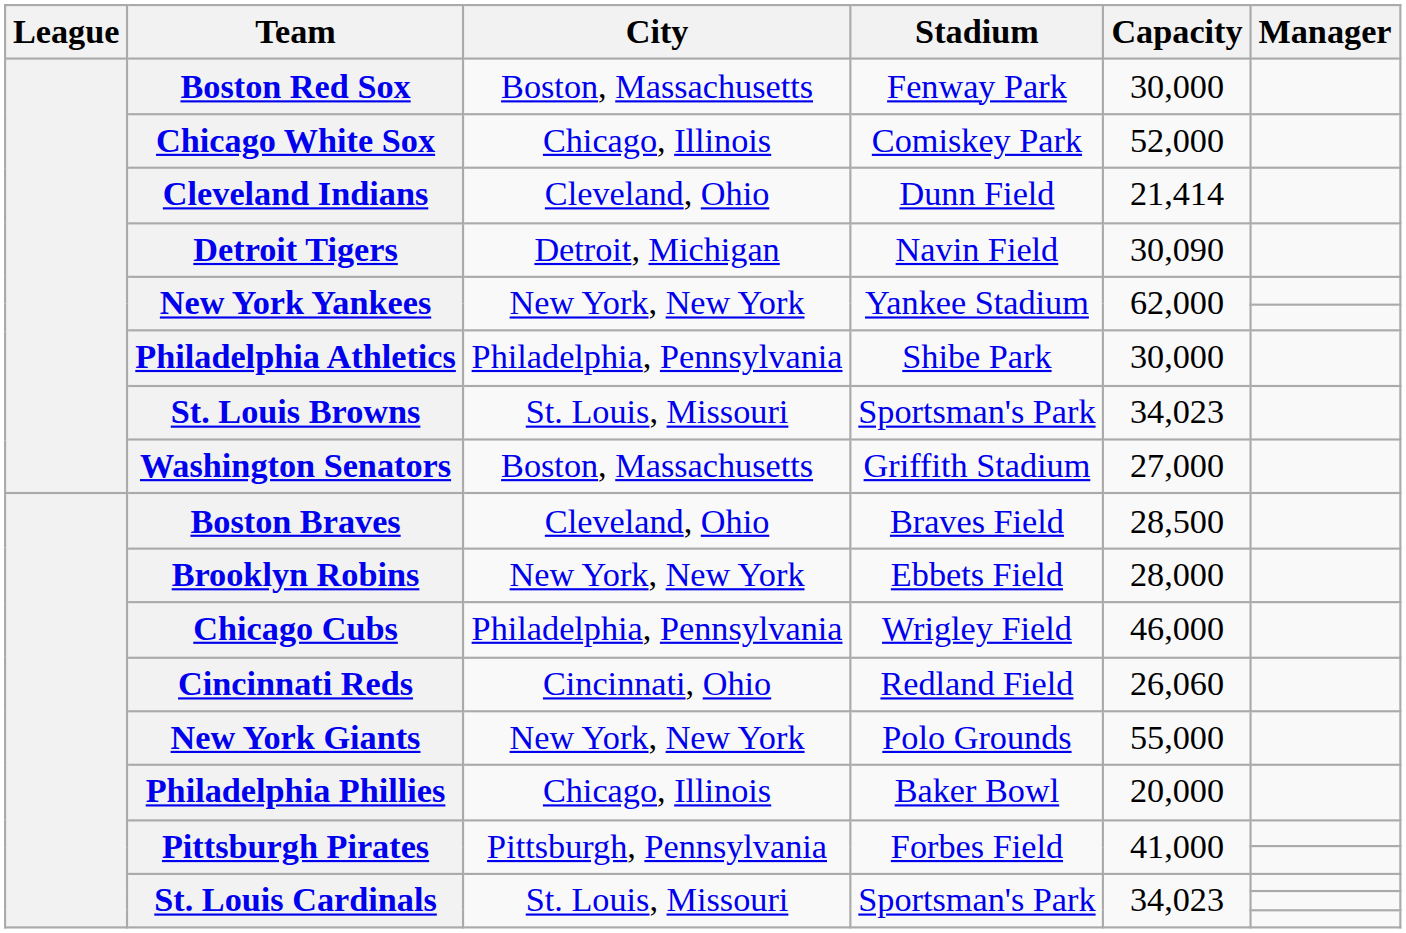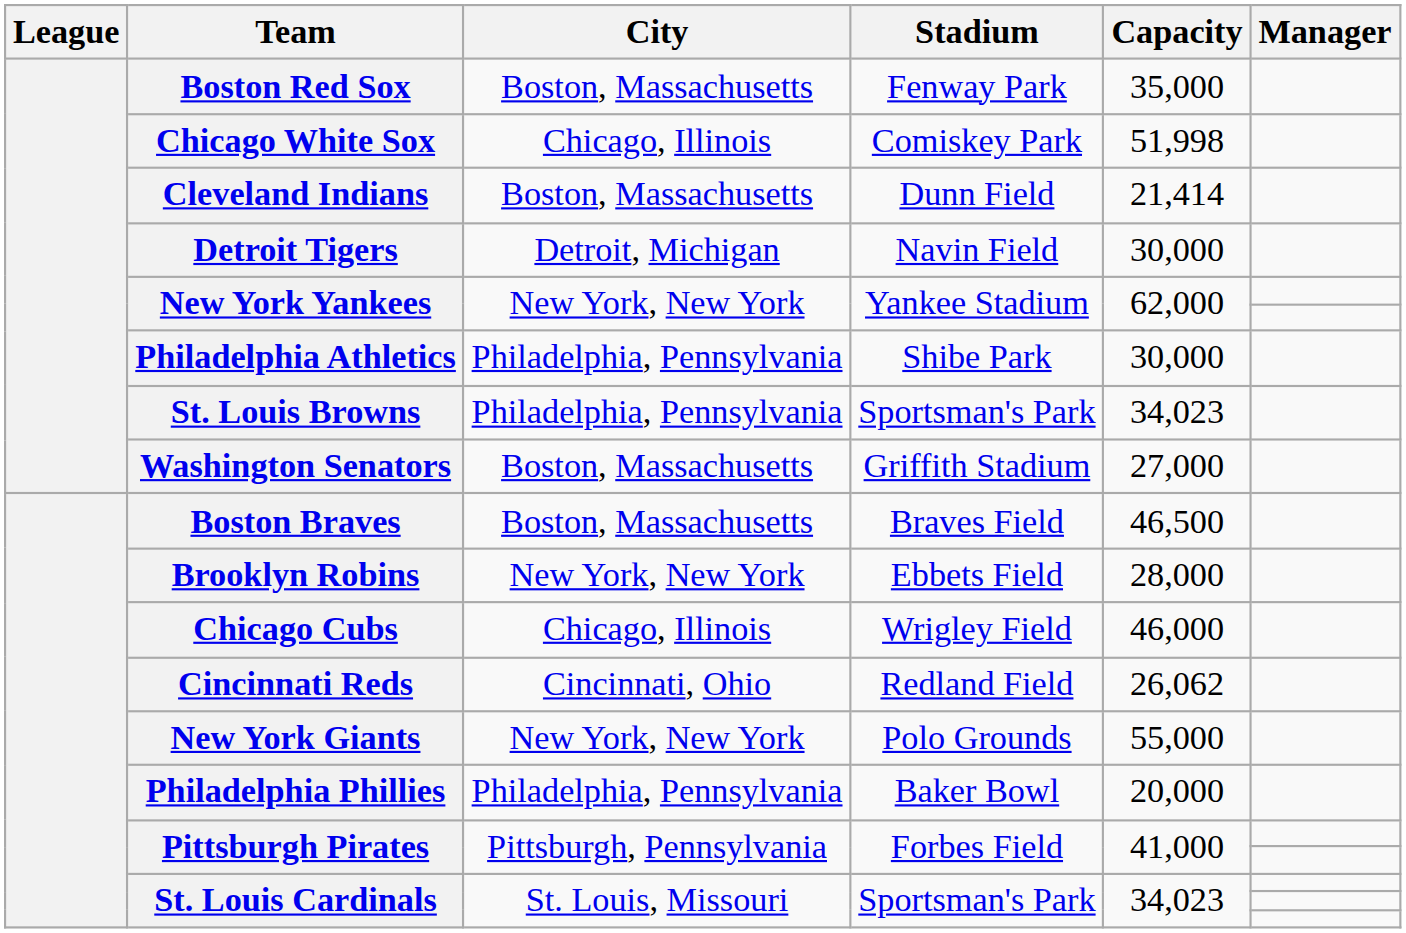(1177, 85) 30,000 -> (1177, 85) 35,000
(1177, 140) 52,000 -> (1177, 140) 51,998
(657, 194) Cleveland, Ohio -> (657, 194) Boston, Massachusetts
(1177, 248) 30,090 -> (1177, 248) 30,000
(657, 411) St. Louis, Missouri -> (657, 411) Philadelphia, Pennsylvania
(657, 520) Cleveland, Ohio -> (657, 520) Boston, Massachusetts
(1177, 520) 28,500 -> (1177, 520) 46,500
(657, 628) Philadelphia, Pennsylvania -> (657, 628) Chicago, Illinois
(1177, 683) 26,060 -> (1177, 683) 26,062
(657, 791) Chicago, Illinois -> (657, 791) Philadelphia, Pennsylvania
